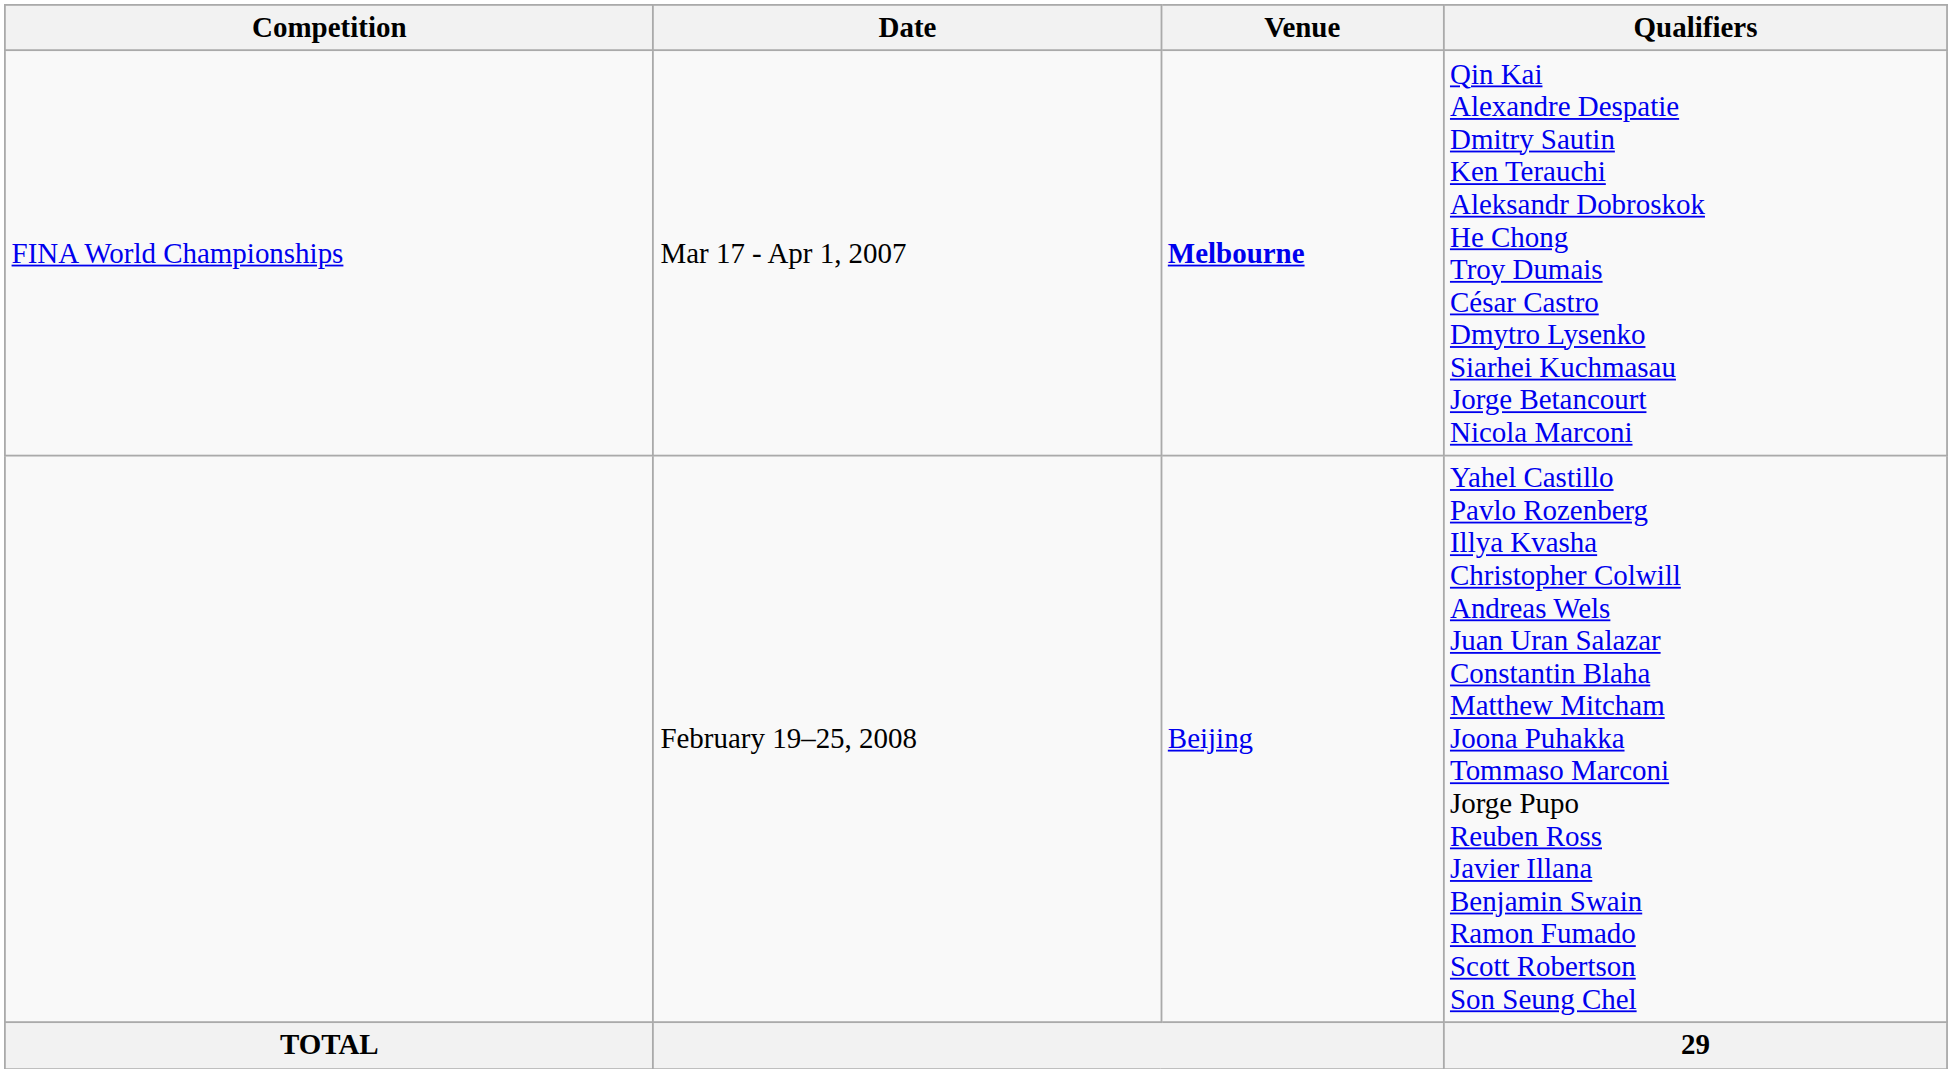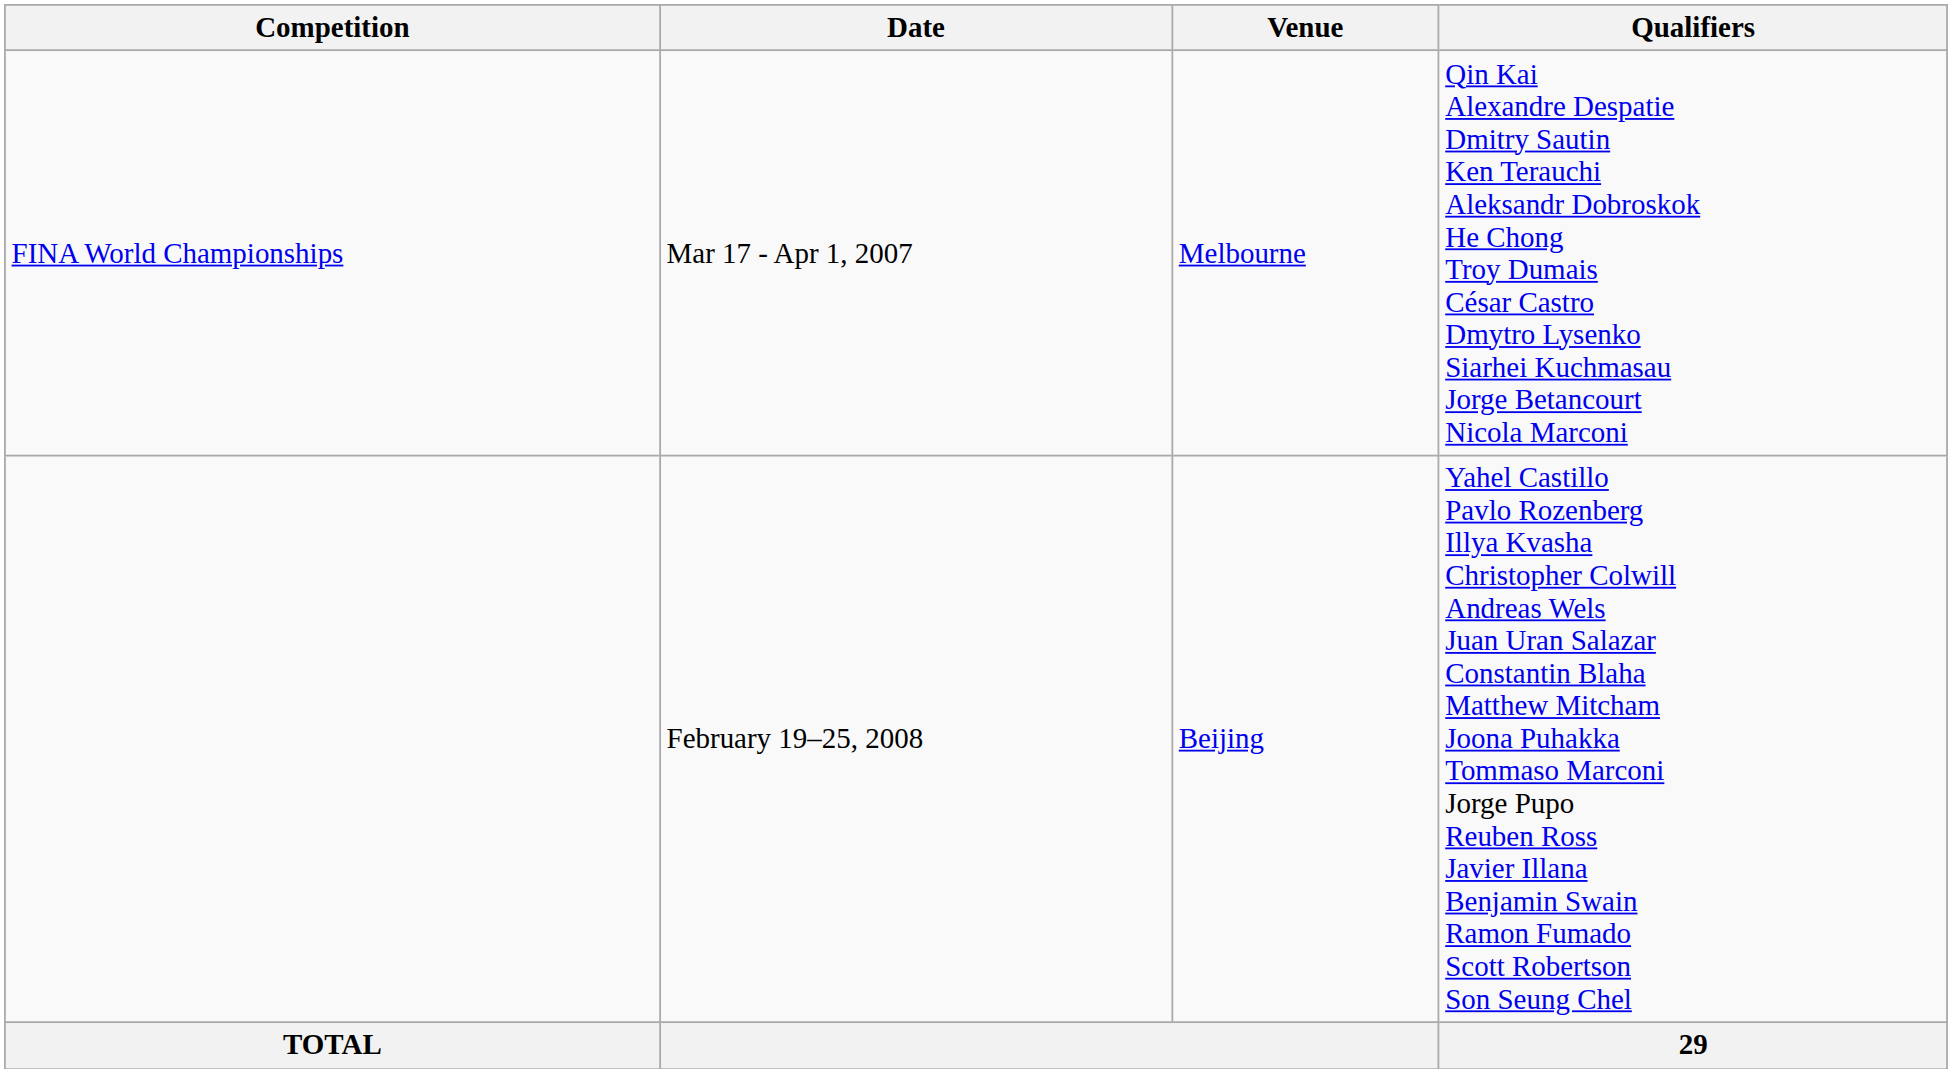(1236, 252) bold -> (1242, 252) normal
